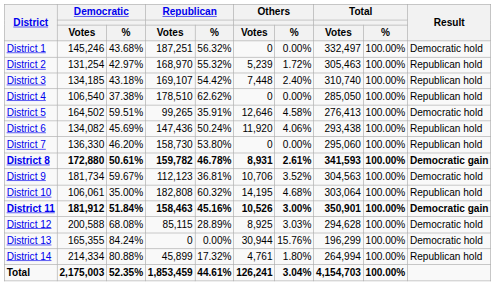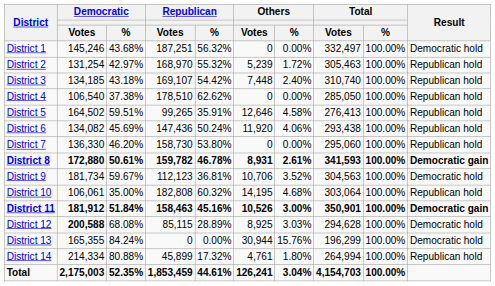(446, 113) Democratic hold -> (446, 113) Republican hold
(86, 224) normal -> (86, 224) bold
